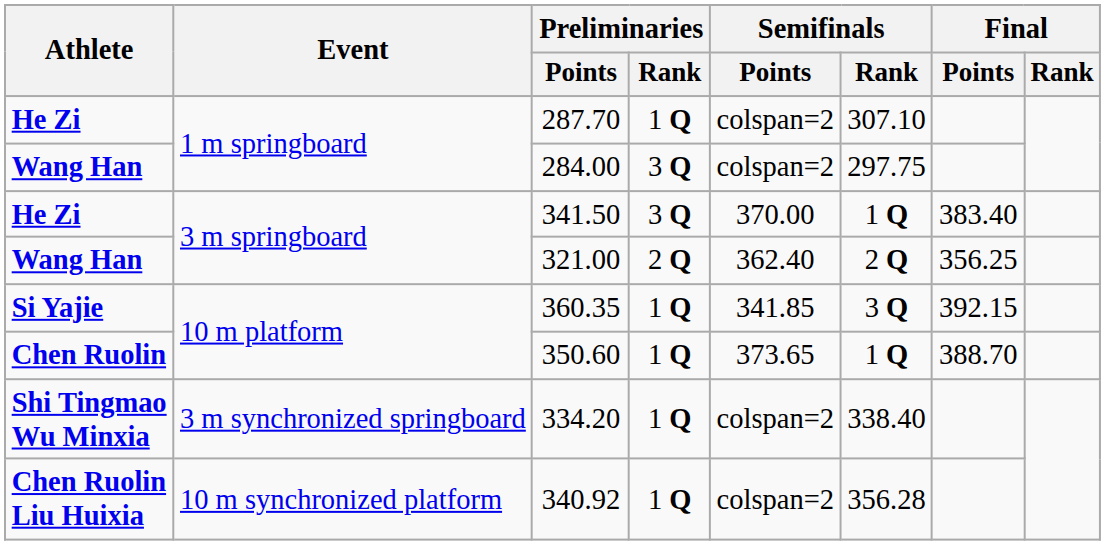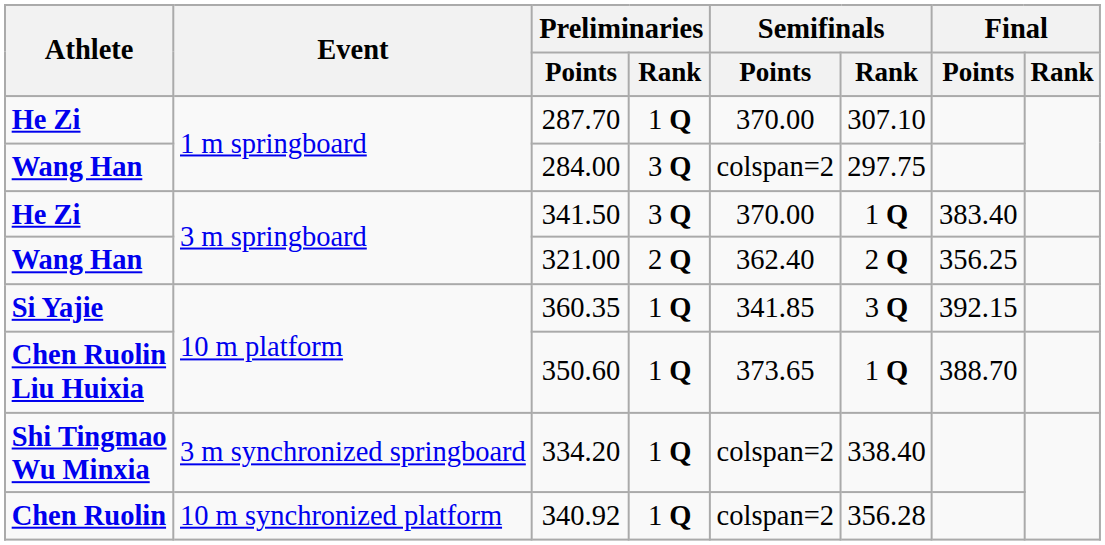(775, 119) colspan=2 -> (775, 119) 370.00
(89, 355) Chen Ruolin -> (89, 371) Chen Ruolin Liu Huixia
(89, 499) Chen Ruolin Liu Huixia -> (89, 516) Chen Ruolin
